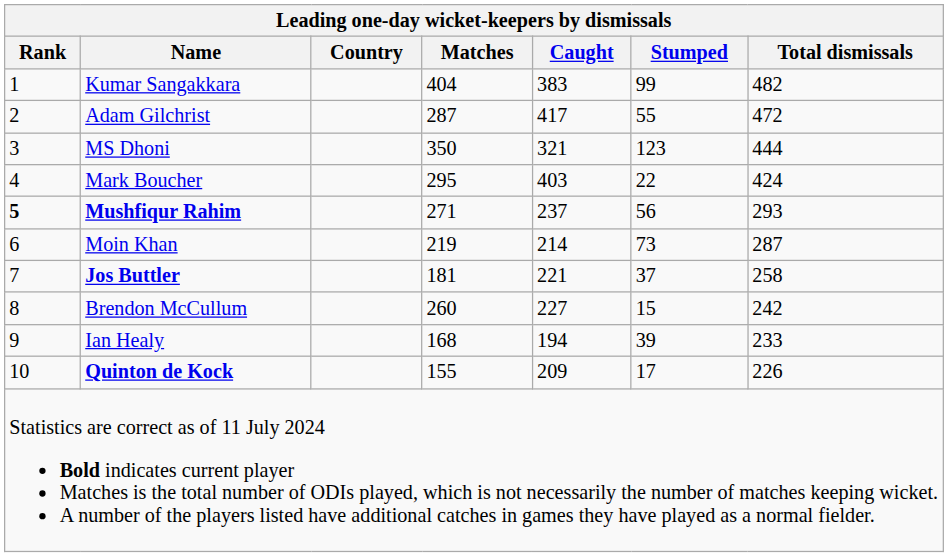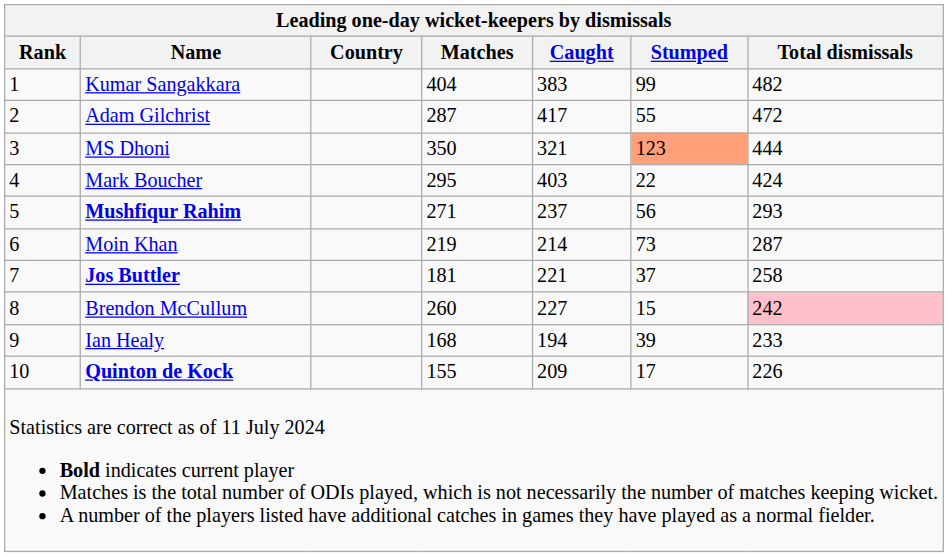(651, 148) no background -> (651, 148) lightsalmon background
(14, 212) bold -> (14, 212) normal
(767, 308) no background -> (767, 308) pink background
